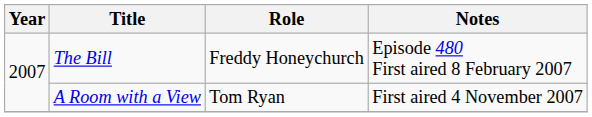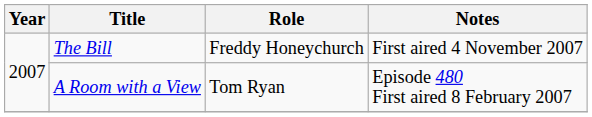(472, 58) Episode 480 First aired 8 February 2007 -> (478, 47) First aired 4 November 2007
(478, 97) First aired 4 November 2007 -> (472, 87) Episode 480 First aired 8 February 2007
